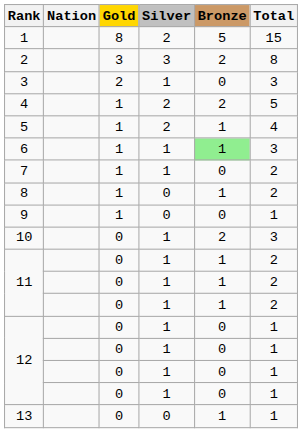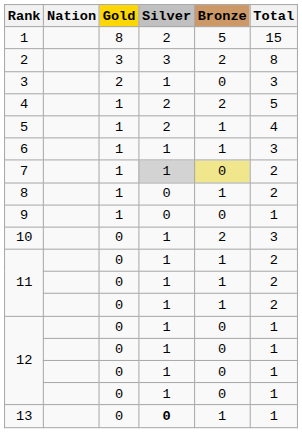(222, 149) lightgreen background -> (222, 149) no background
(167, 171) no background -> (167, 171) lightgrey background
(222, 171) no background -> (222, 171) khaki background
(167, 416) normal -> (167, 416) bold
